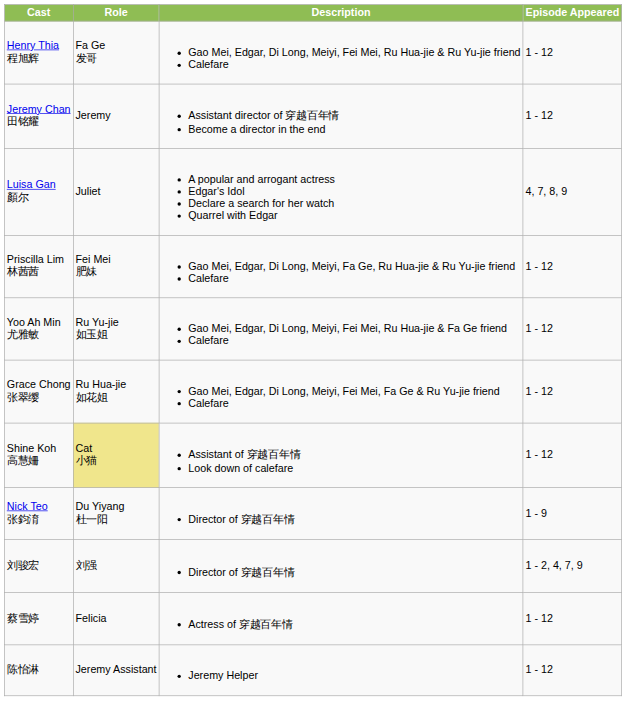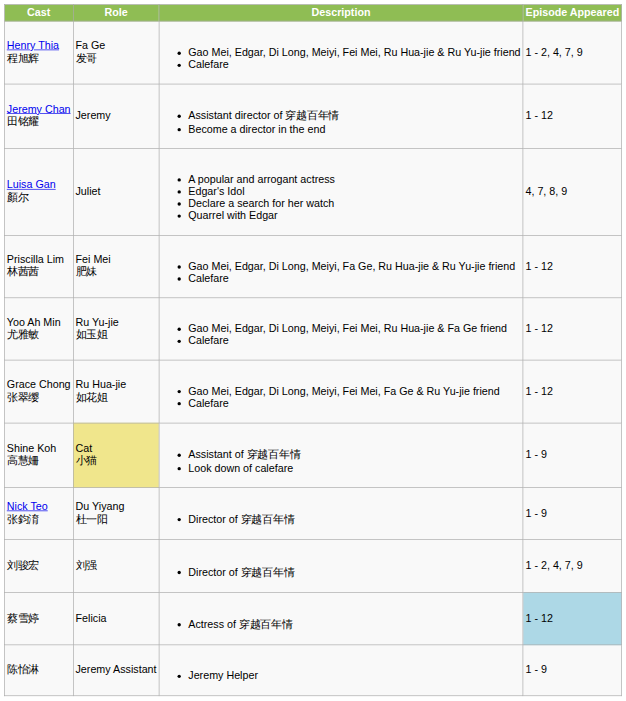(539, 52) 1 - 12 -> (554, 52) 1 - 2, 4, 7, 9
(539, 455) 1 - 12 -> (536, 455) 1 - 9
(539, 618) no background -> (539, 618) lightblue background
(539, 670) 1 - 12 -> (536, 670) 1 - 9
